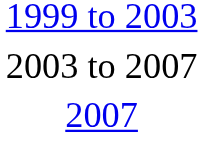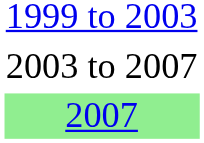(102, 115) no background -> (102, 115) lightgreen background
